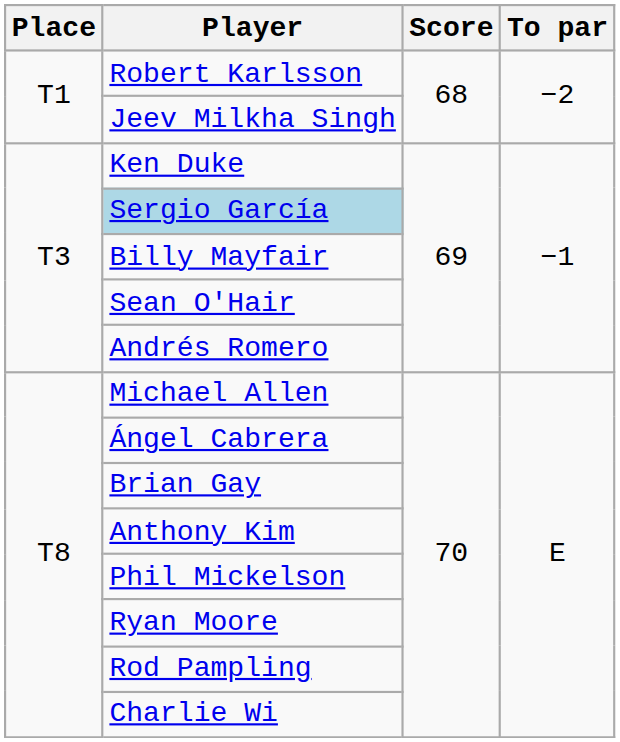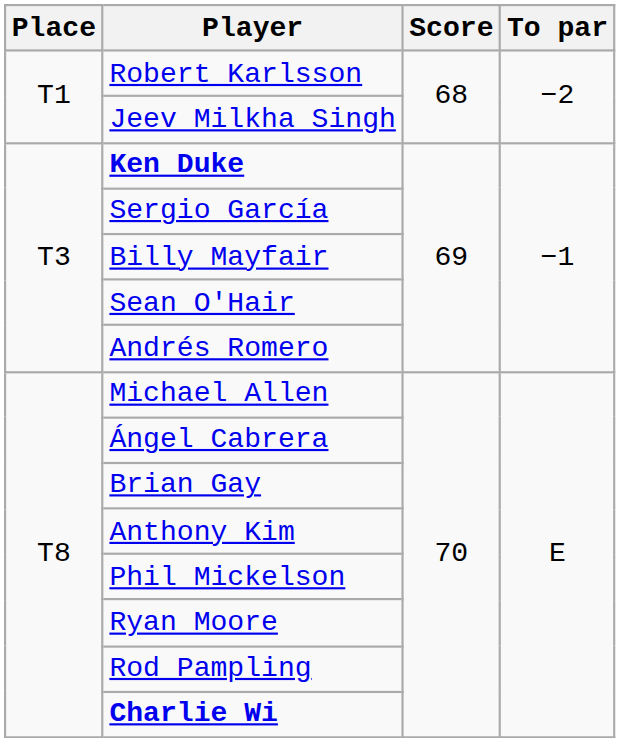(177, 165) normal -> (177, 165) bold
(219, 211) lightblue background -> (219, 211) no background
(194, 714) normal -> (194, 714) bold
